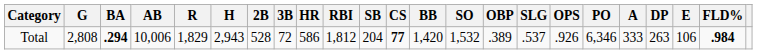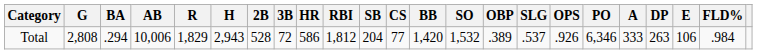(116, 38) bold -> (116, 38) normal
(398, 38) bold -> (398, 38) normal
(723, 38) bold -> (723, 38) normal
